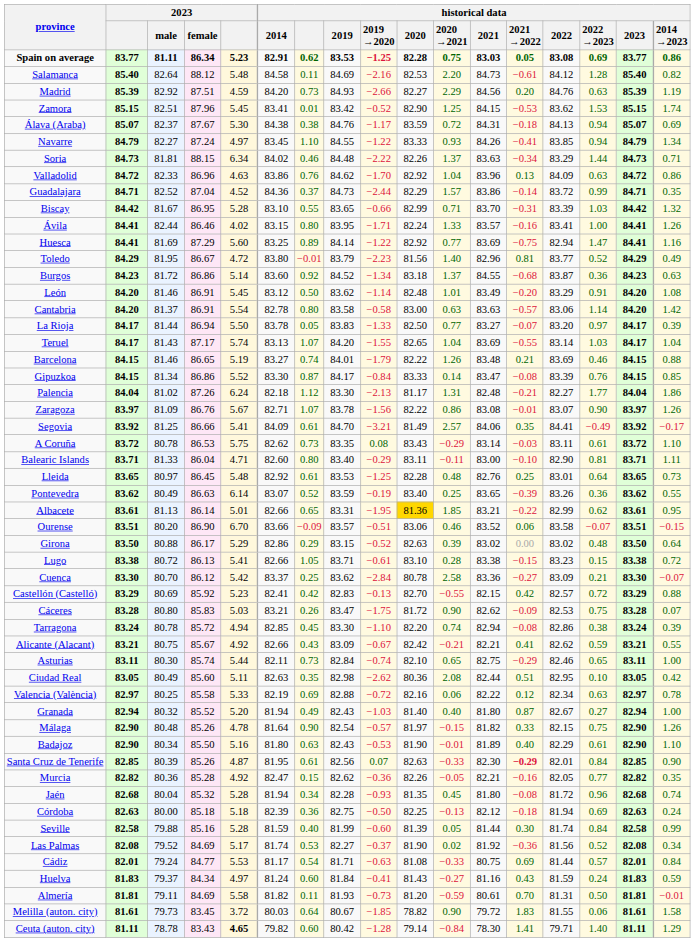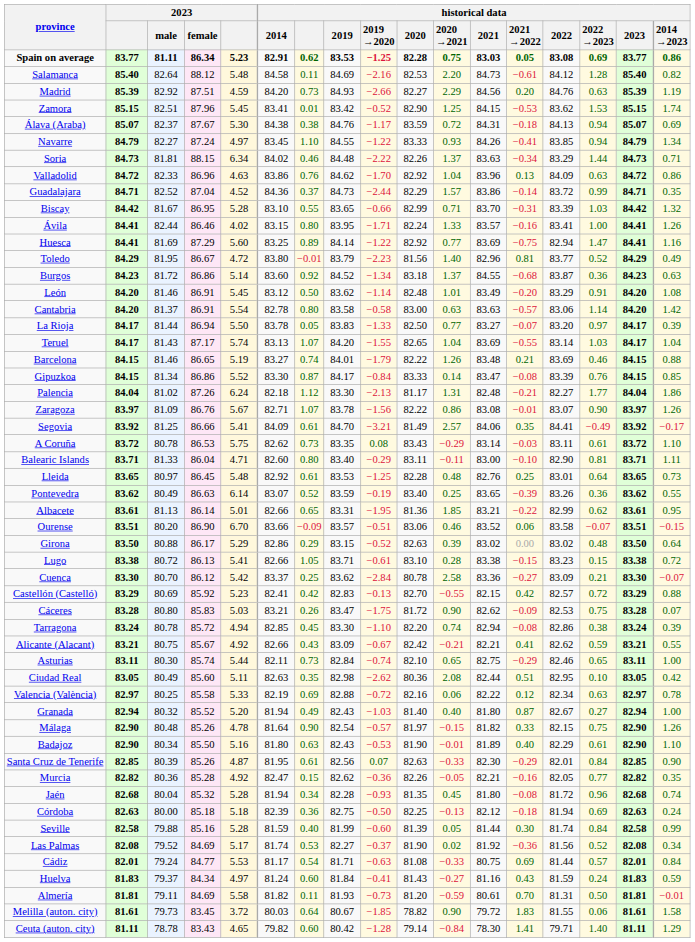(415, 510) gold background -> (415, 510) no background
(525, 761) bold -> (525, 761) normal
(239, 929) bold -> (239, 929) normal
